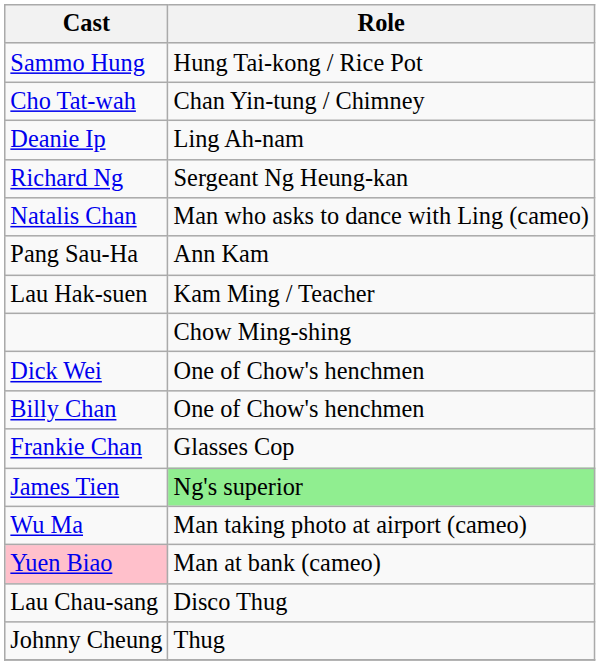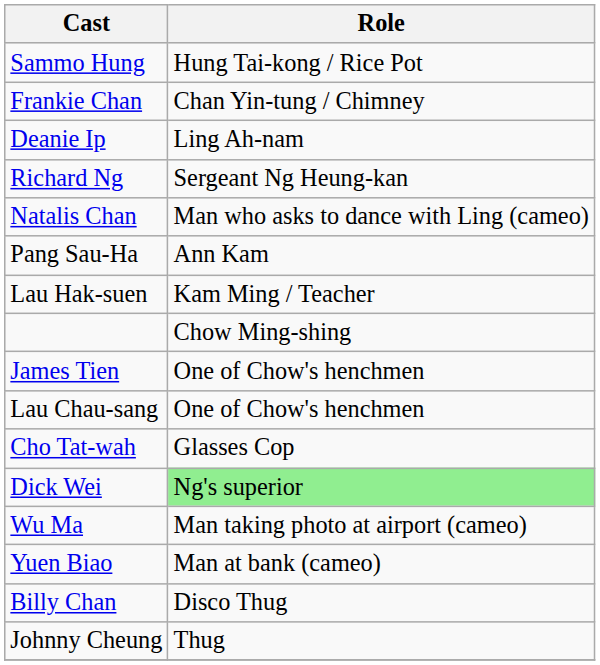(73, 100) Cho Tat-wah -> (76, 100) Frankie Chan
(56, 370) Dick Wei -> (65, 370) James Tien
(63, 409) Billy Chan -> (84, 409) Lau Chau-sang
(76, 448) Frankie Chan -> (73, 448) Cho Tat-wah
(65, 486) James Tien -> (56, 486) Dick Wei
(61, 563) pink background -> (61, 563) no background
(84, 602) Lau Chau-sang -> (63, 602) Billy Chan
